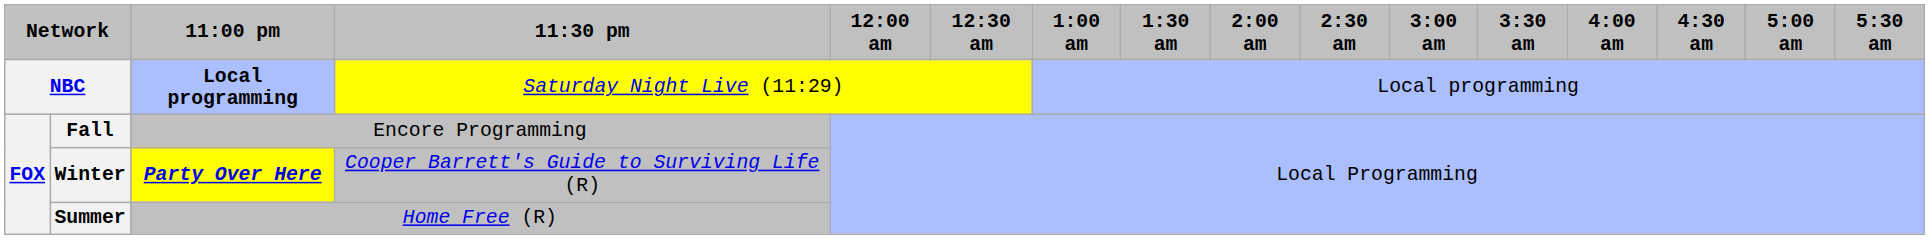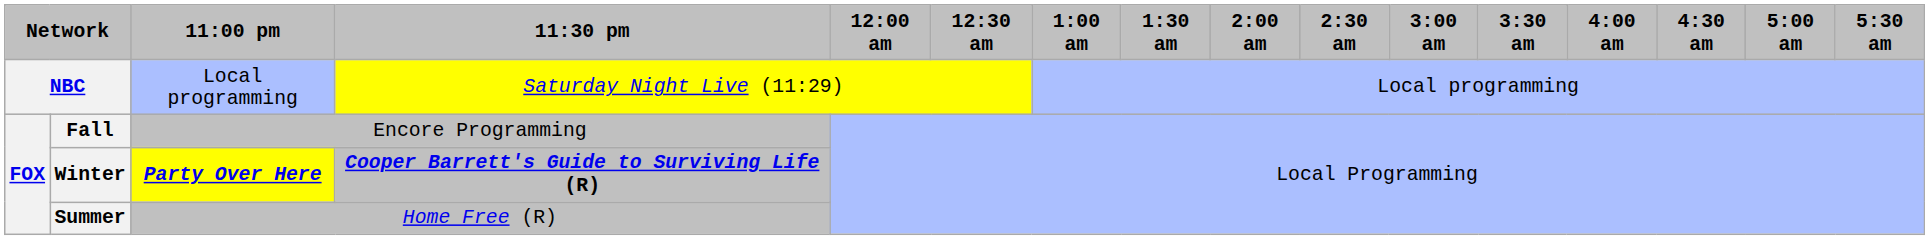(233, 87) bold -> (233, 87) normal
(582, 174) normal -> (582, 174) bold
